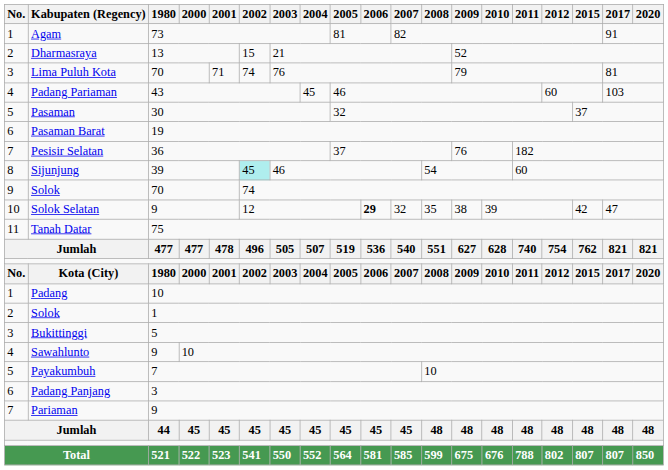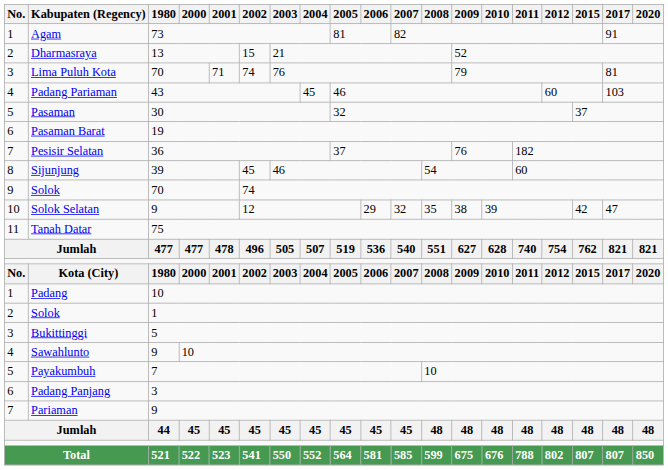(248, 170) paleturquoise background -> (248, 170) no background
(370, 209) bold -> (370, 209) normal
